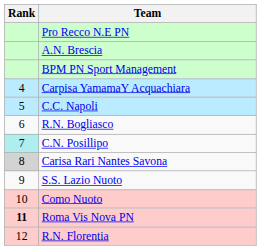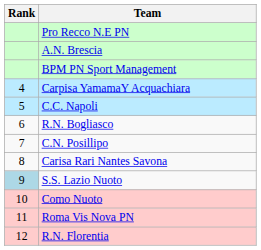(22, 143) paleturquoise background -> (22, 143) no background
(22, 161) lightgrey background -> (22, 161) no background
(22, 180) no background -> (22, 180) lightblue background
(22, 217) bold -> (22, 217) normal
